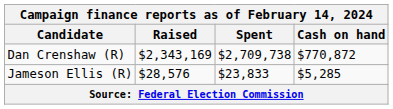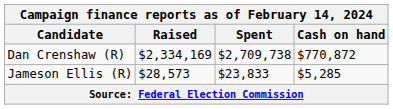(175, 54) $2,343,169 -> (175, 54) $2,334,169
(164, 74) $28,576 -> (164, 74) $28,573
